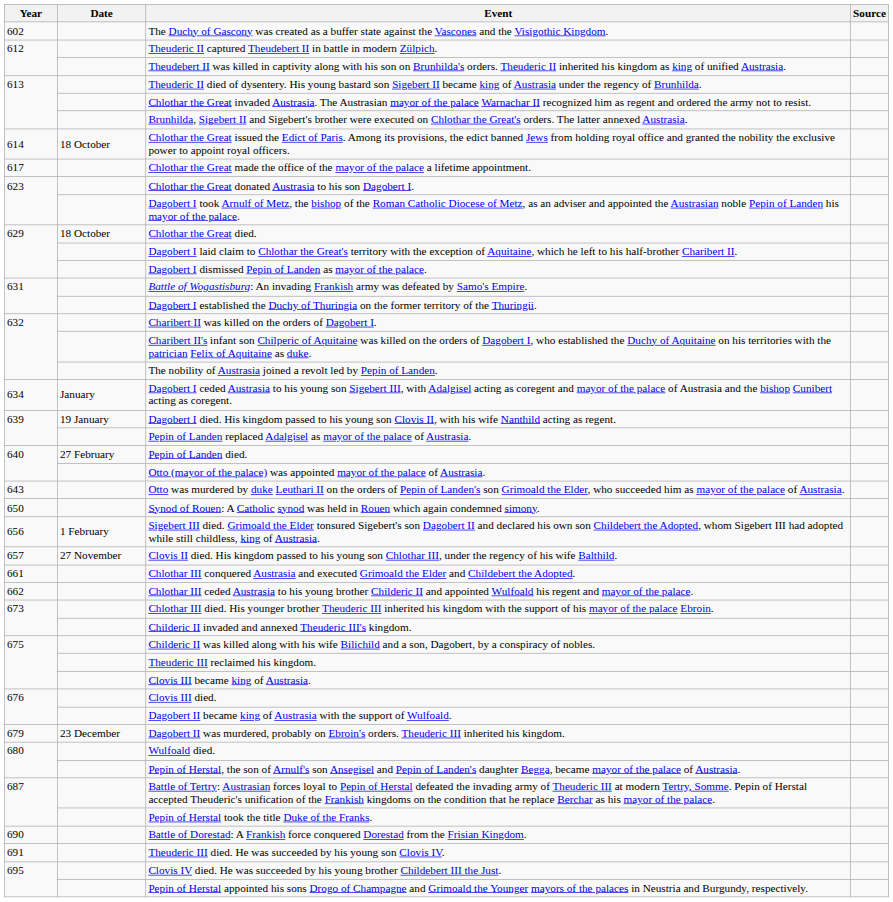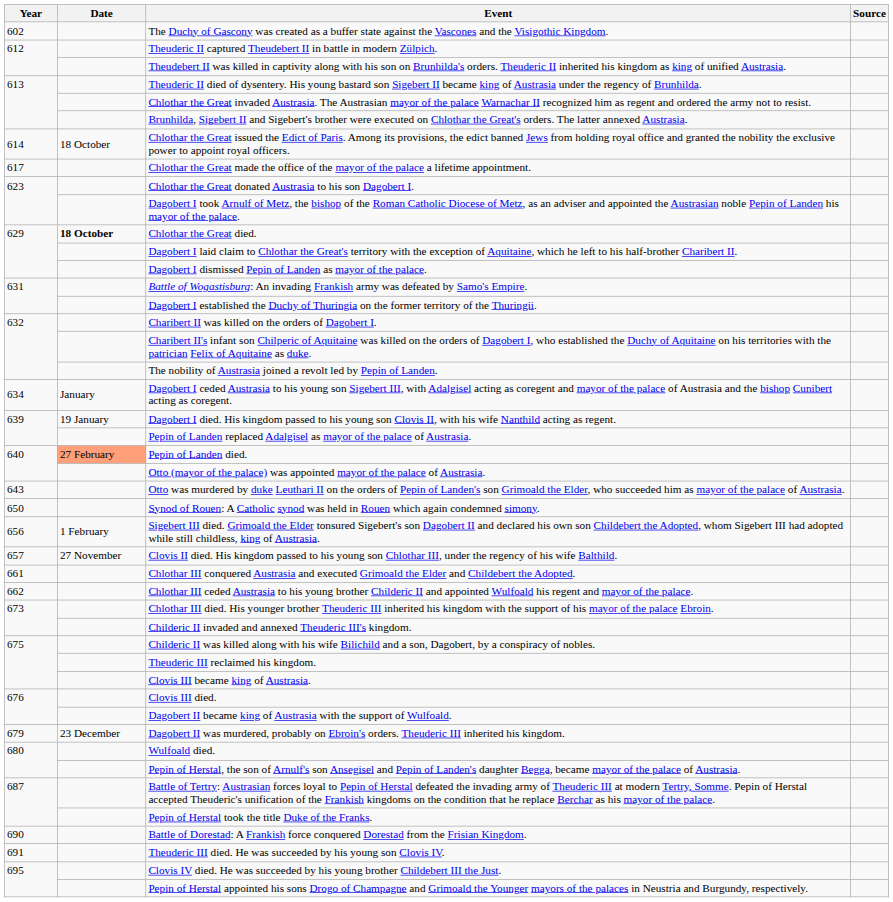(85, 233) normal -> (87, 233) bold
(87, 454) no background -> (87, 454) lightsalmon background
